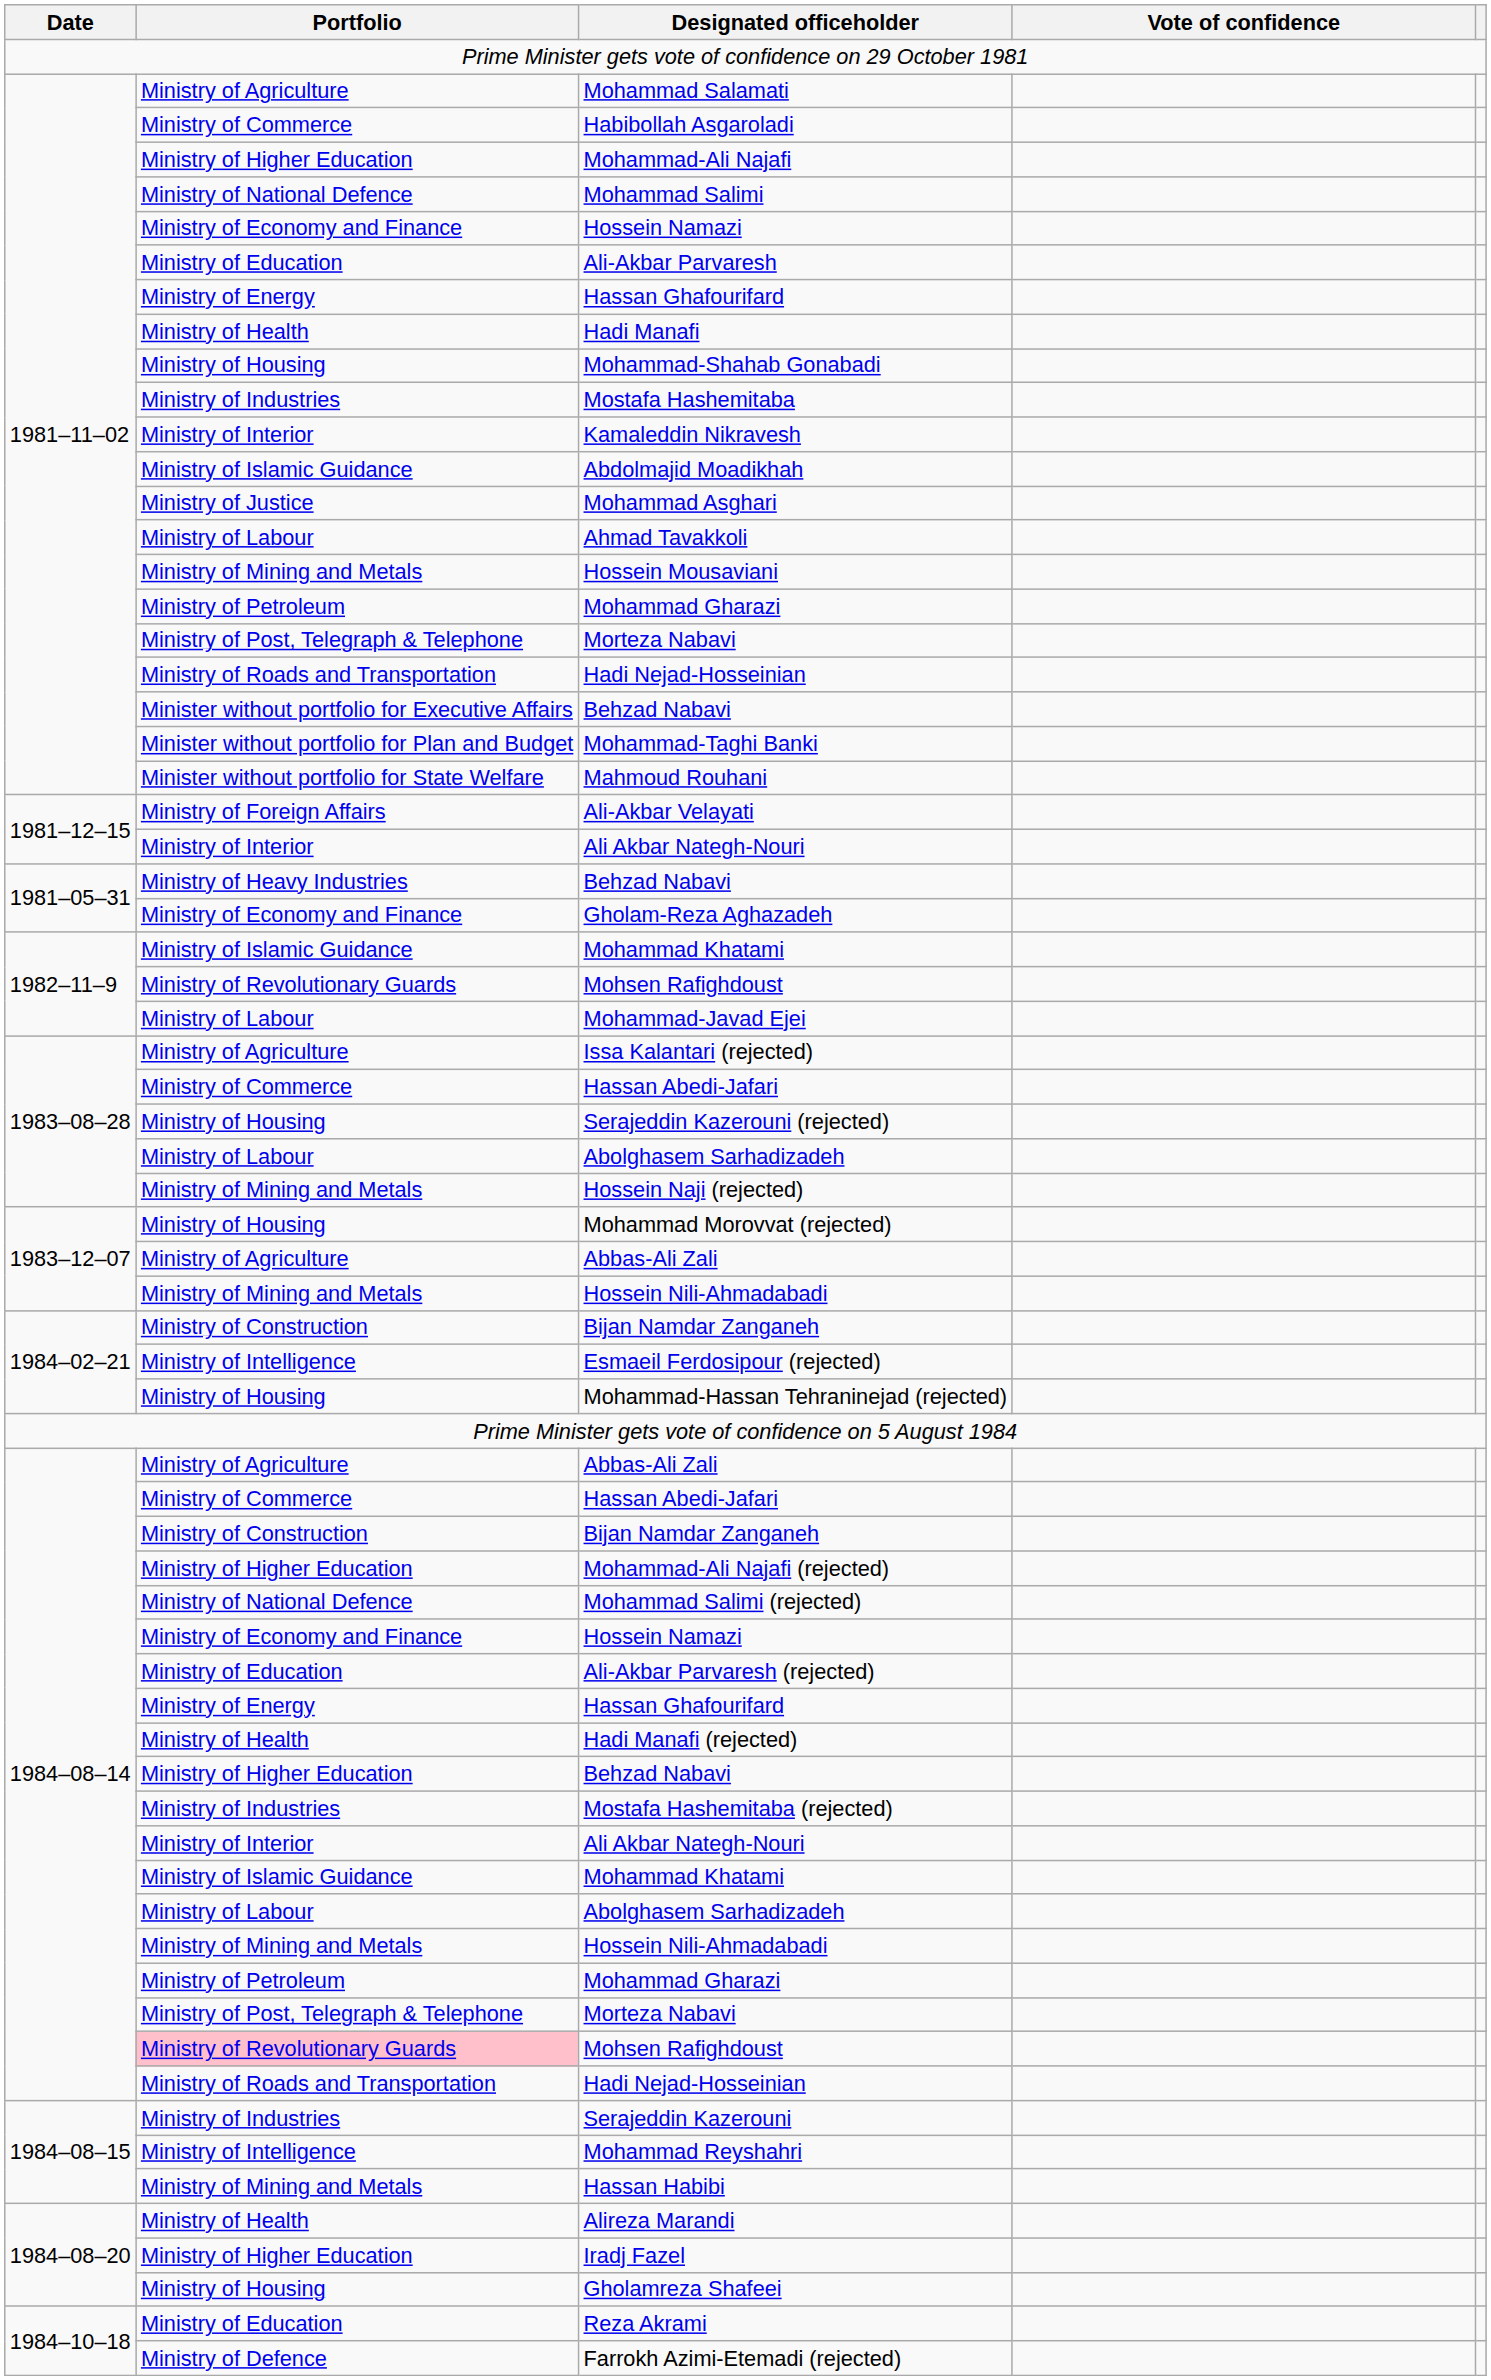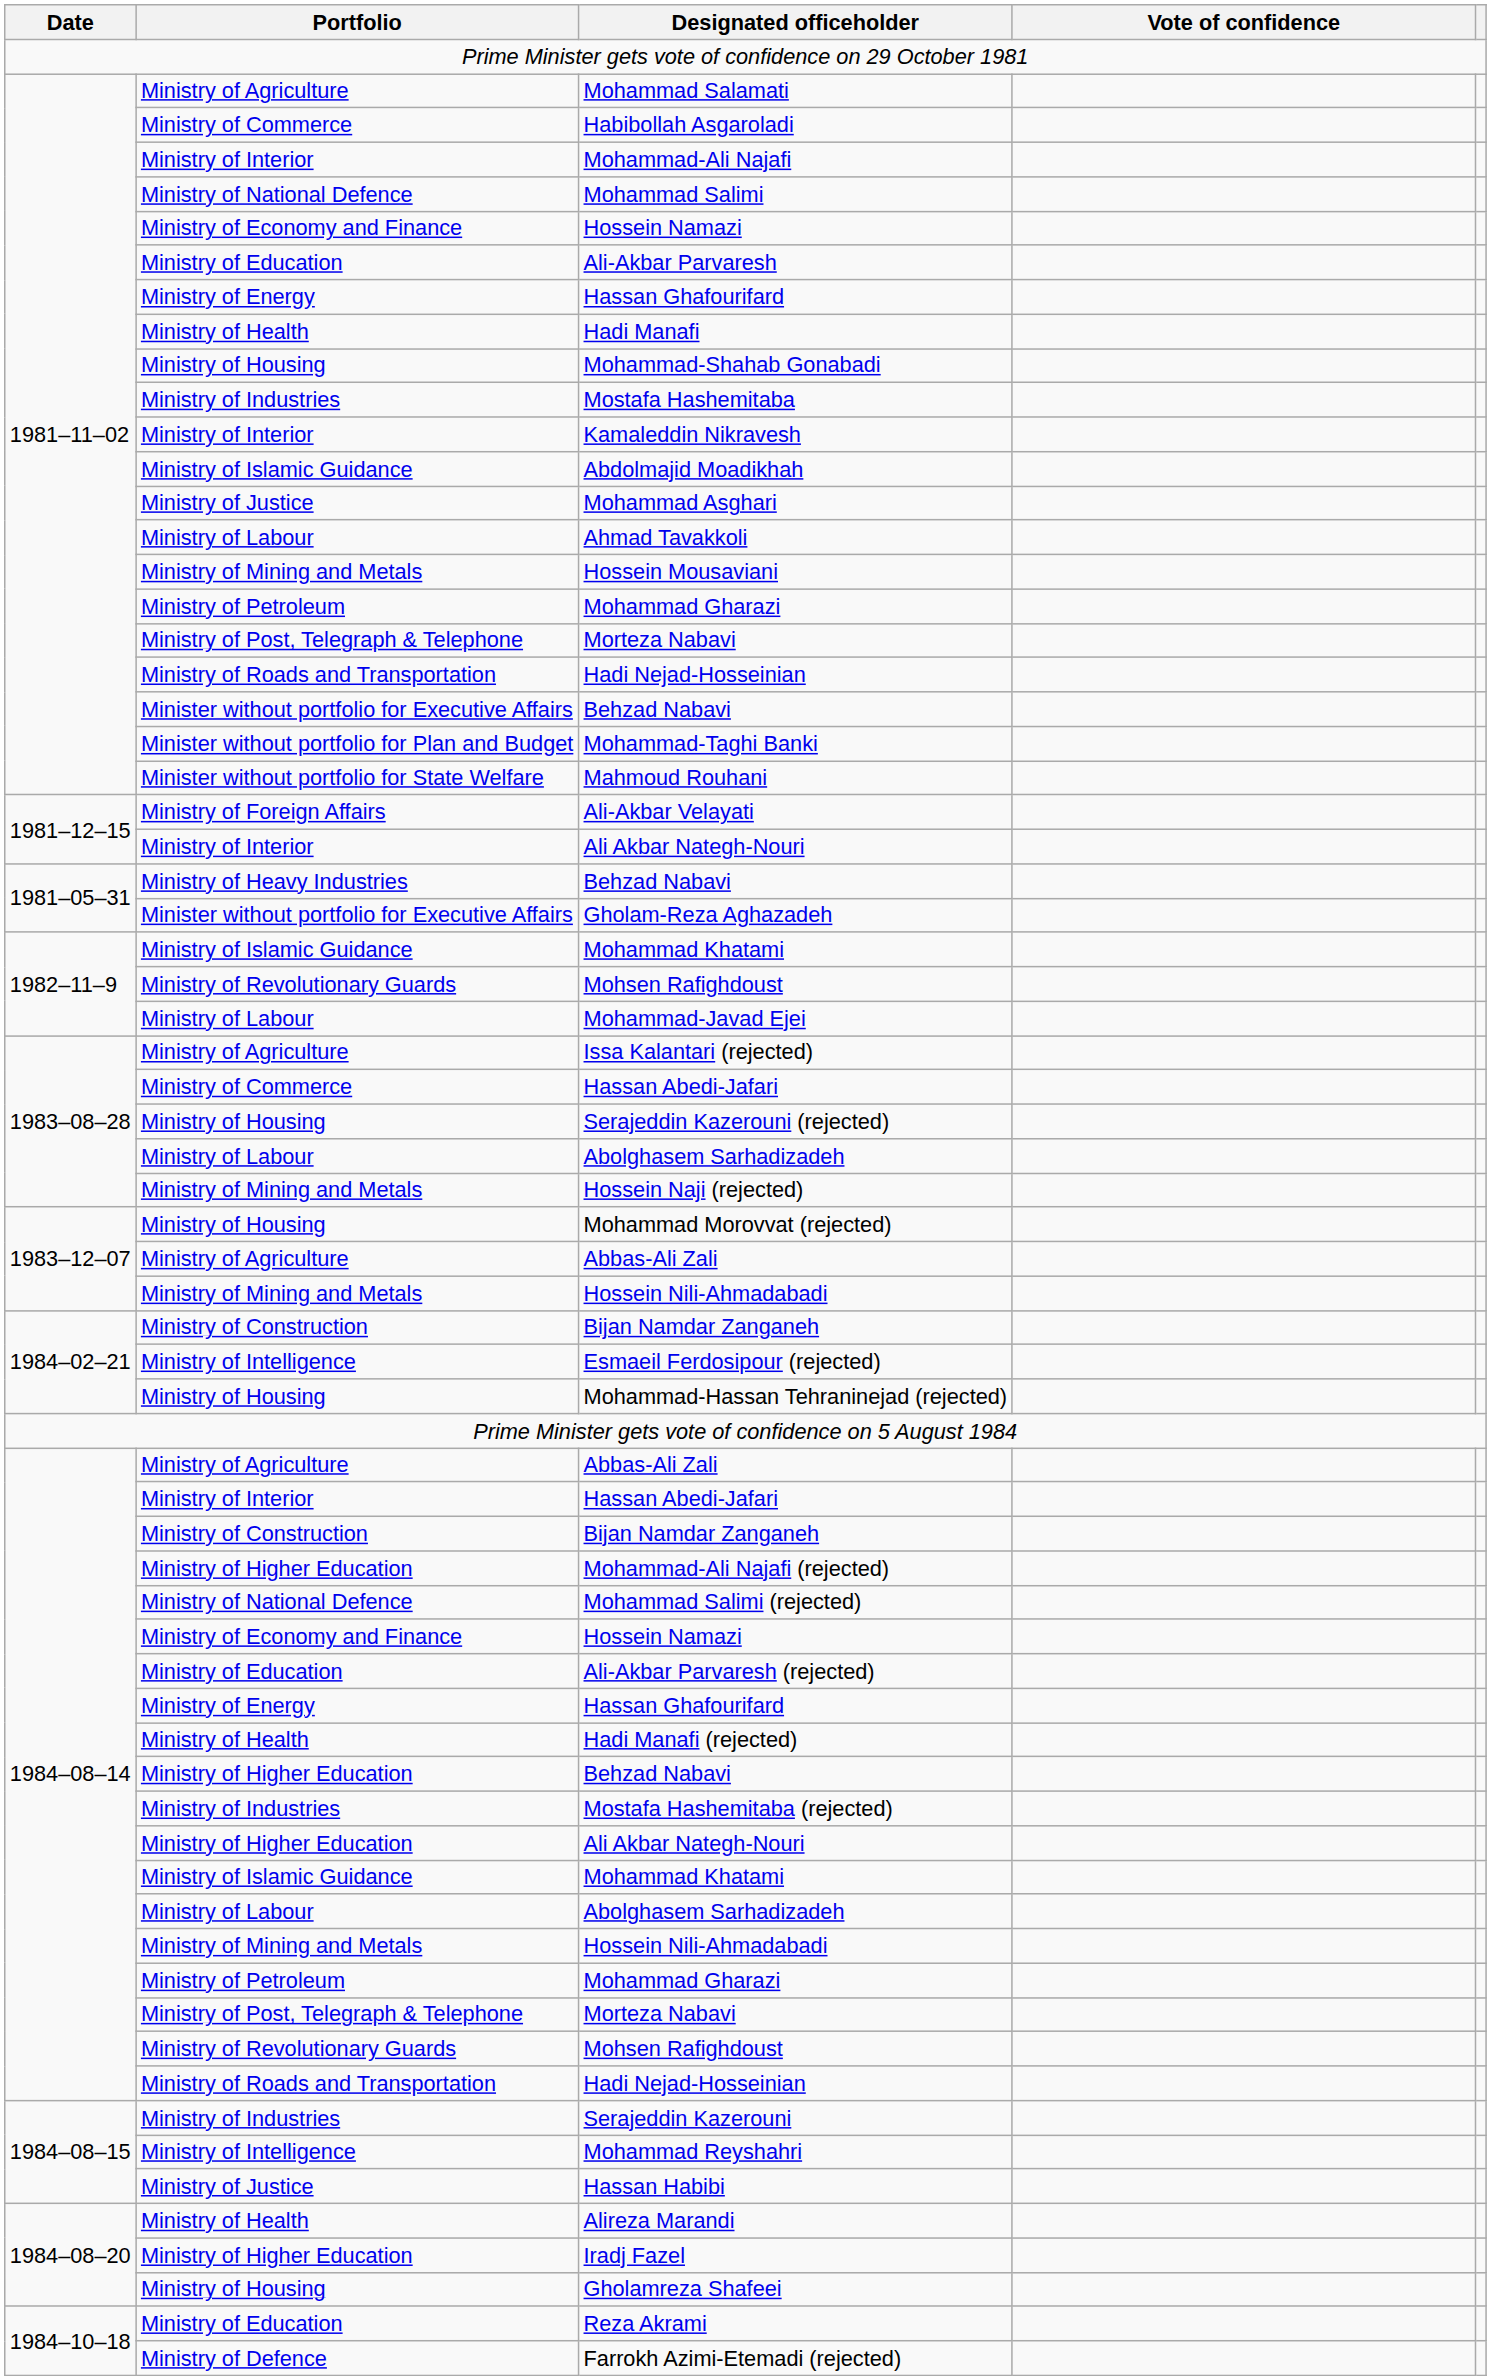(277, 160) Ministry of Higher Education -> (227, 160) Ministry of Interior
(302, 915) Ministry of Economy and Finance -> (357, 915) Minister without portfolio for Executive Affairs
(247, 1499) Ministry of Commerce -> (227, 1499) Ministry of Interior
(227, 1843) Ministry of Interior -> (277, 1843) Ministry of Higher Education
(299, 2049) pink background -> (299, 2049) no background
(282, 2187) Ministry of Mining and Metals -> (227, 2187) Ministry of Justice
